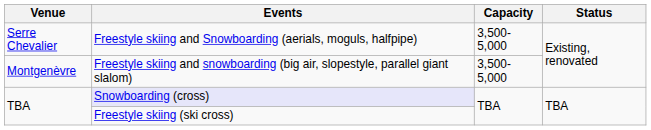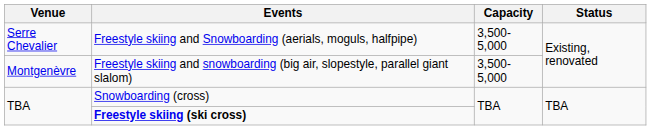(152, 96) lavender background -> (152, 96) no background
(164, 115) normal -> (170, 115) bold
